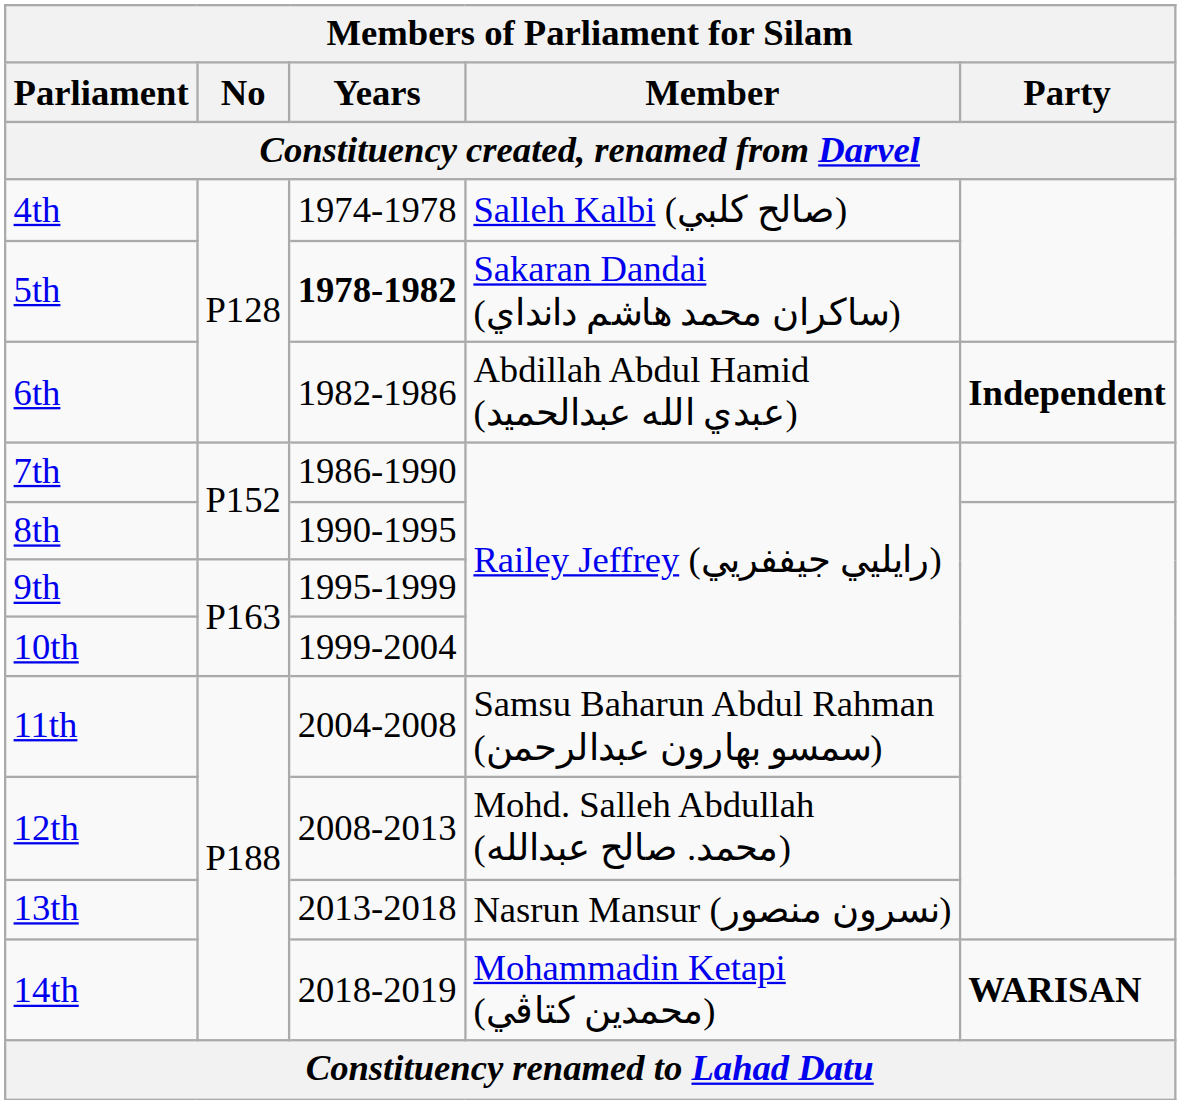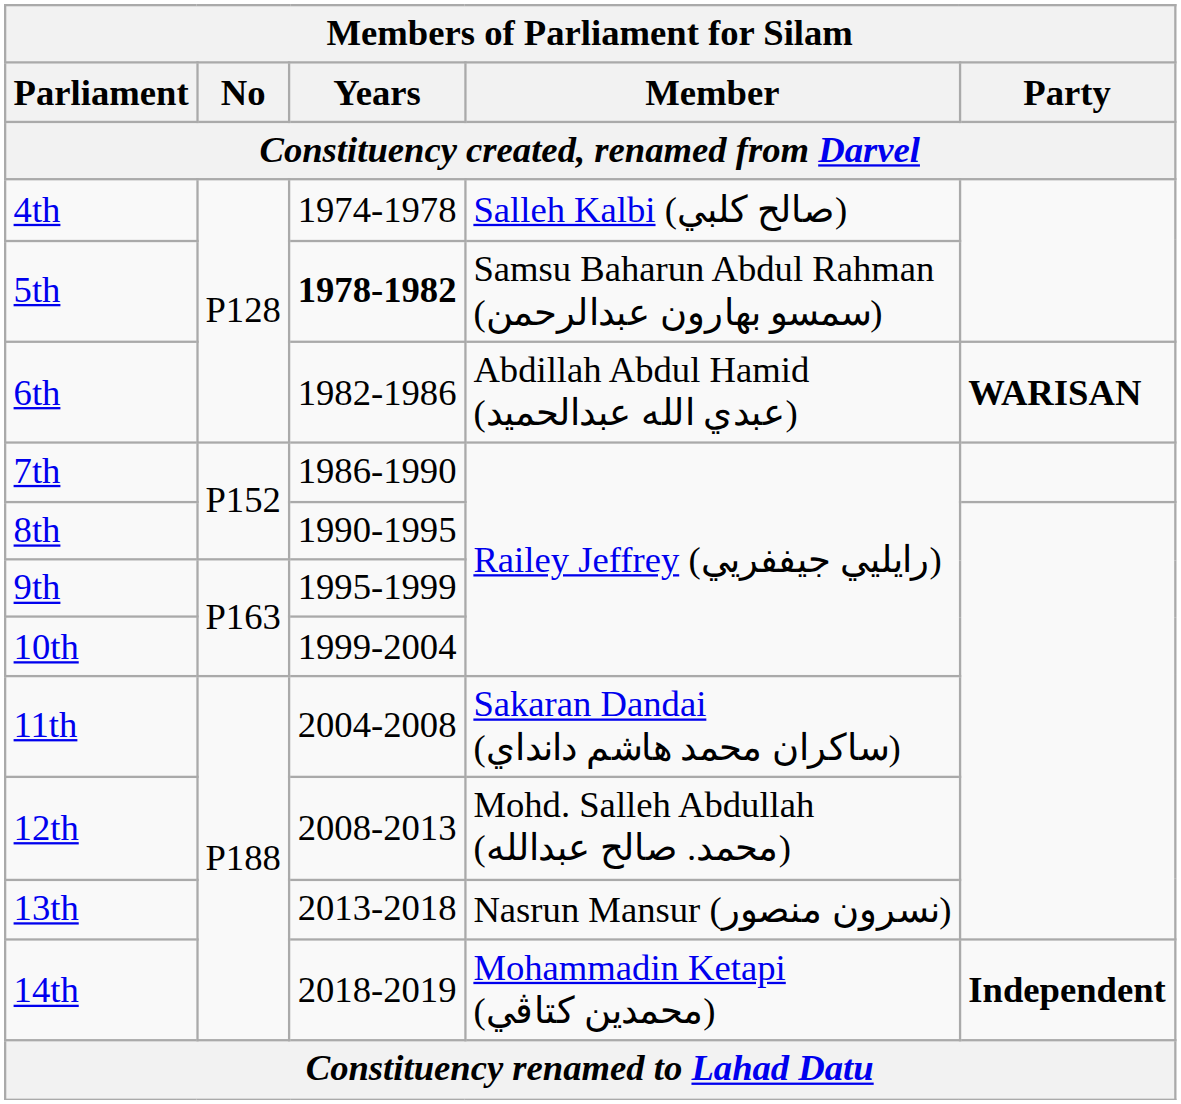(687, 290) Sakaran Dandai (ساکران محمد هاشم دانداي) -> (704, 290) Samsu Baharun Abdul Rahman (سمسو بهارون عبدالرحمن)
(1067, 391) Independent -> (1055, 391) WARISAN
(704, 725) Samsu Baharun Abdul Rahman (سمسو بهارون عبدالرحمن) -> (687, 725) Sakaran Dandai (ساکران محمد هاشم دانداي)
(1055, 989) WARISAN -> (1067, 989) Independent
